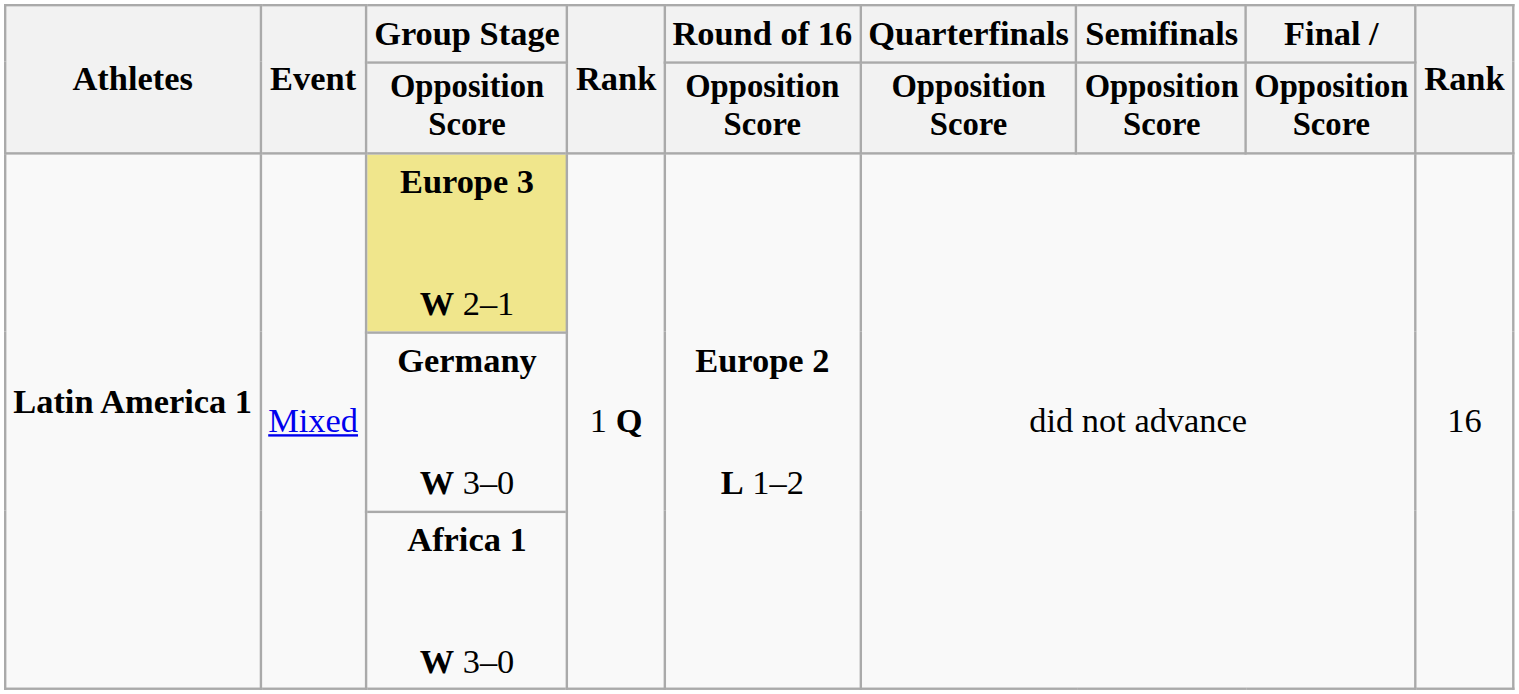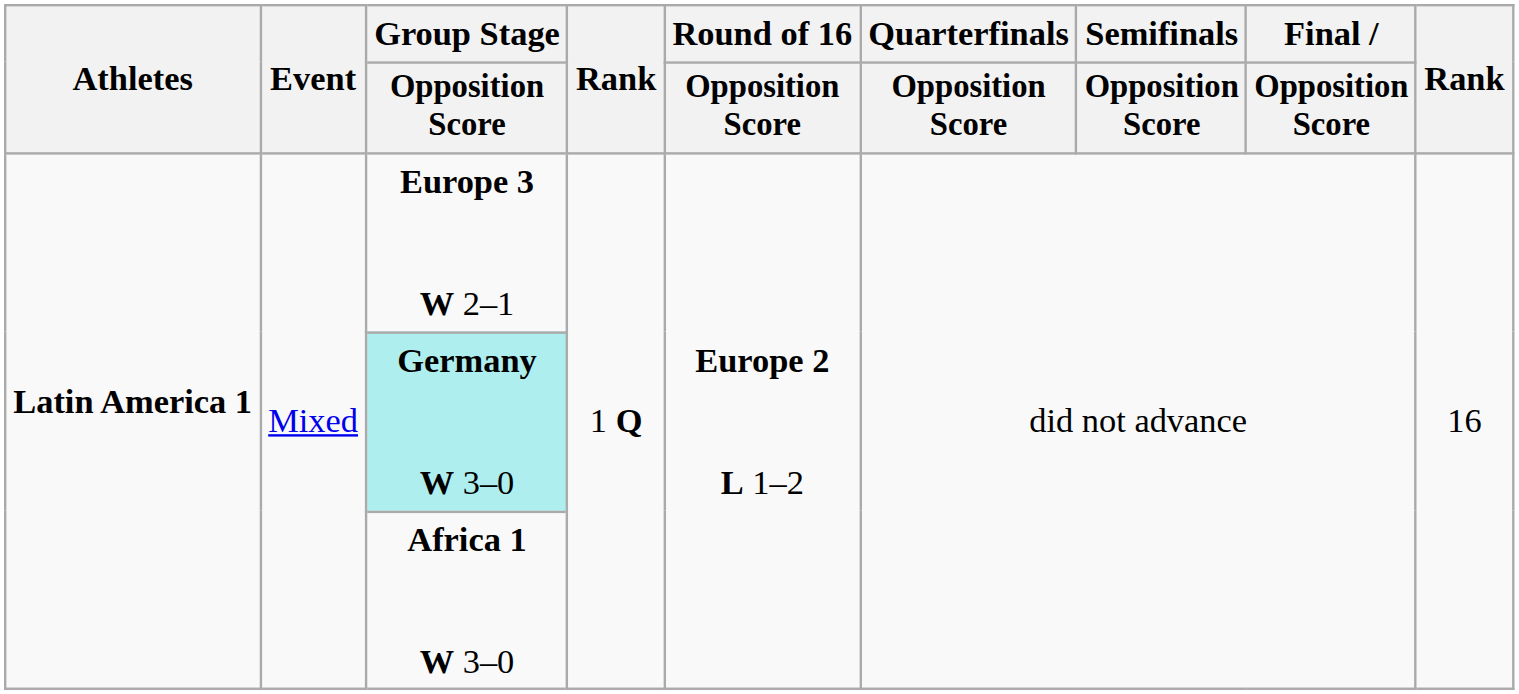(467, 242) khaki background -> (467, 242) no background
(467, 421) no background -> (467, 421) paleturquoise background
